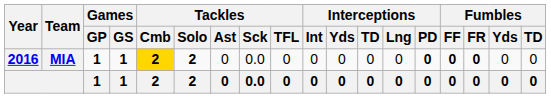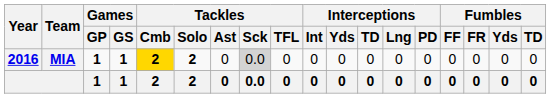(255, 59) no background -> (255, 59) lightgrey background
(428, 59) bold -> (428, 59) normal
(452, 59) bold -> (452, 59) normal
(476, 59) bold -> (476, 59) normal
